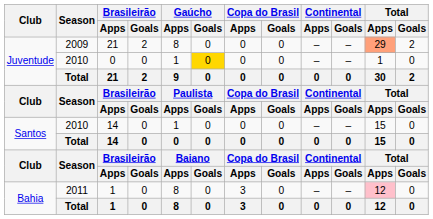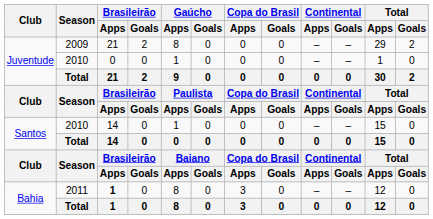(380, 45) lightsalmon background -> (380, 45) no background
(208, 61) gold background -> (208, 61) no background
(113, 190) normal -> (113, 190) bold
(380, 190) pink background -> (380, 190) no background
